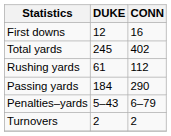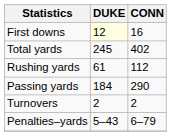(99, 31) no background -> (99, 31) lightyellow background
rows swapped: (32, 121) <-> (47, 103)
